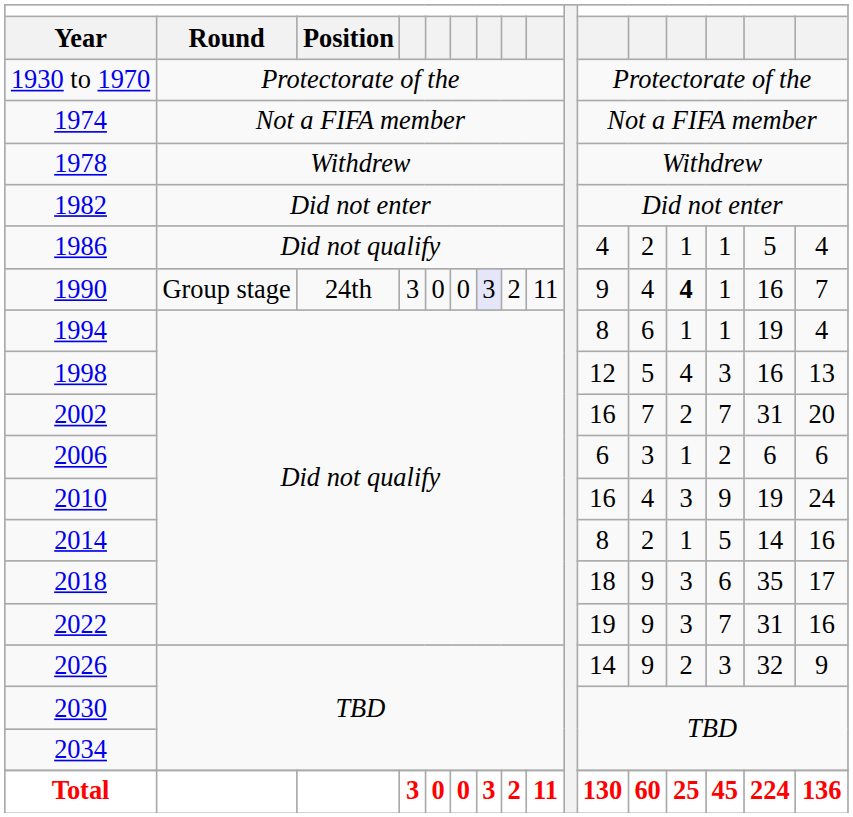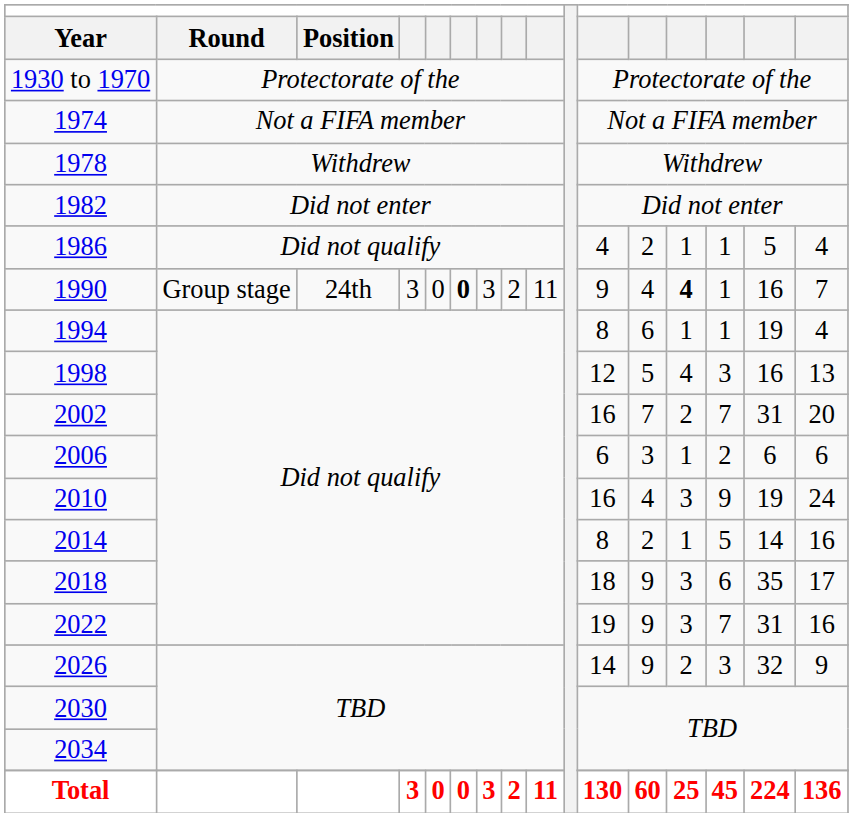(463, 288) normal -> (463, 288) bold
(489, 288) lavender background -> (489, 288) no background
